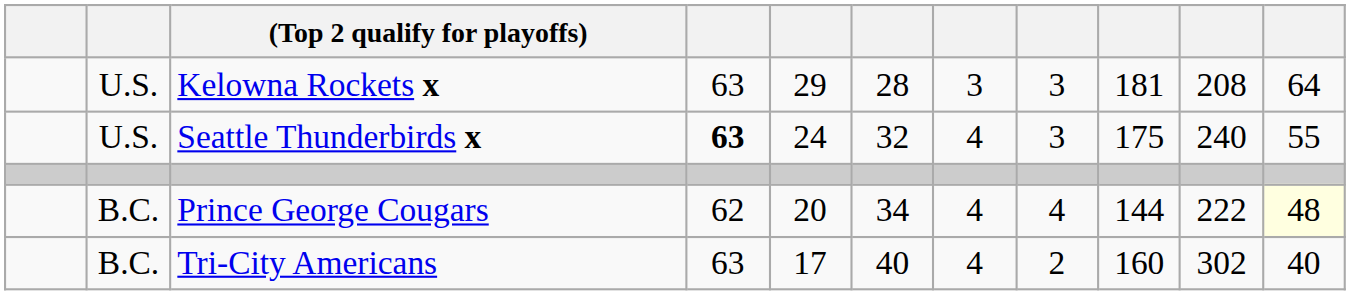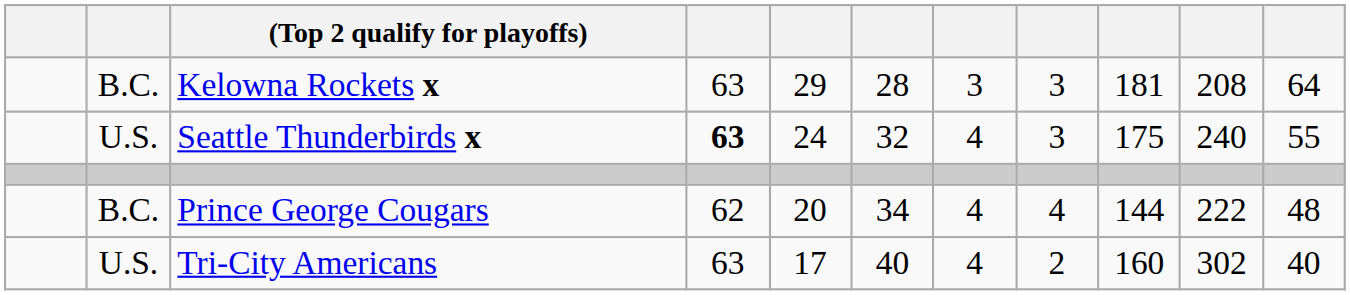(128, 84) U.S. -> (128, 84) B.C.
(1304, 209) lightyellow background -> (1304, 209) no background
(128, 262) B.C. -> (128, 262) U.S.
